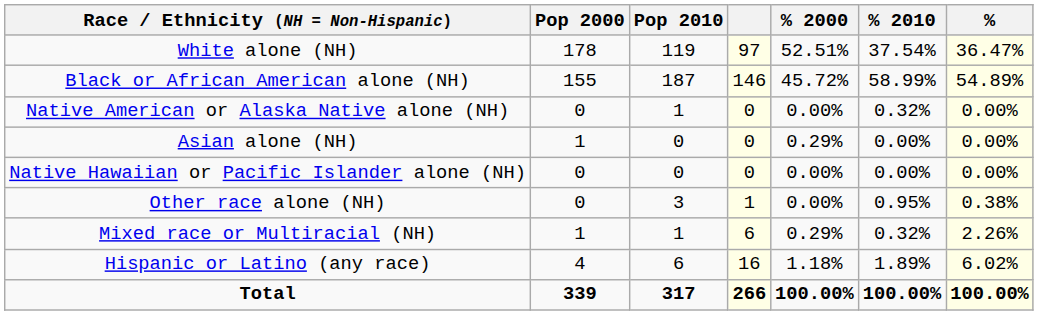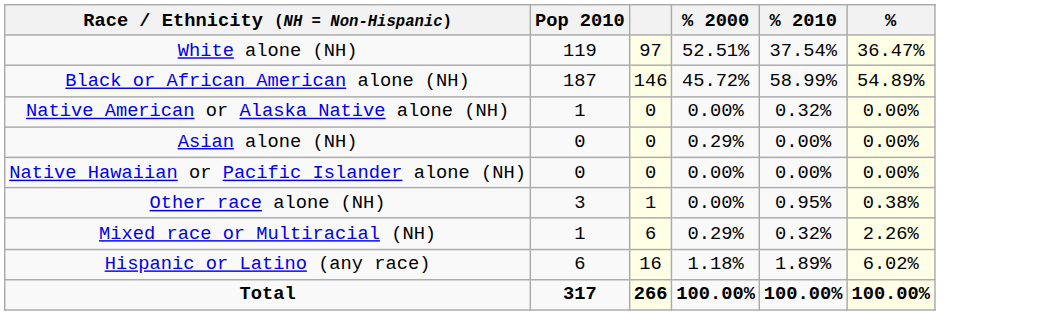- column: (580, 20)
